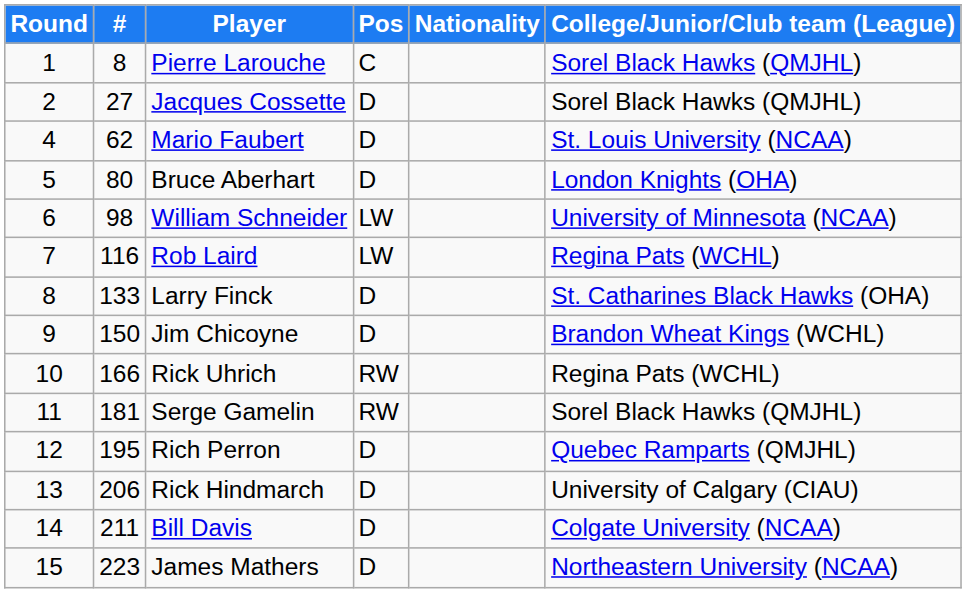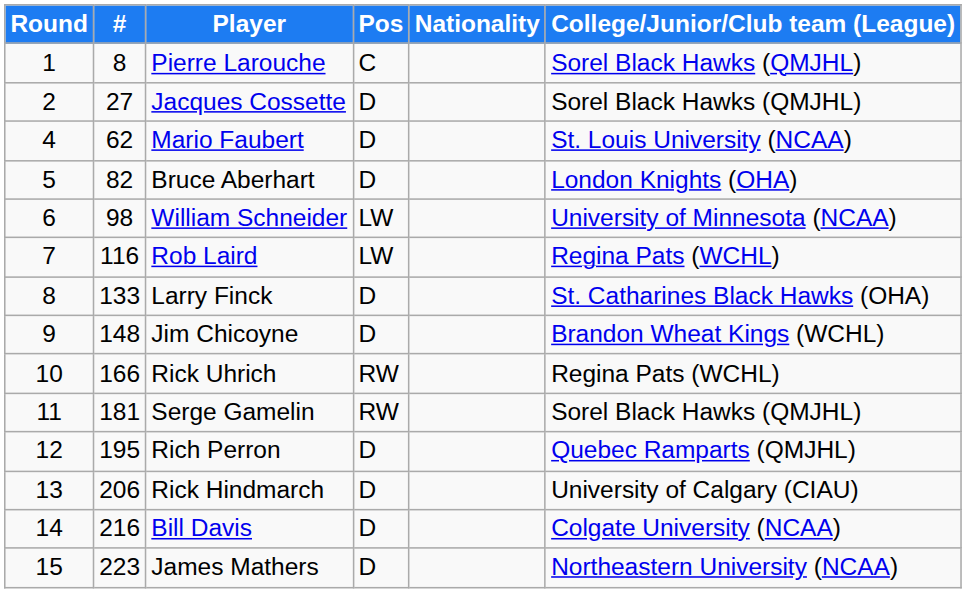(120, 179) 80 -> (120, 179) 82
(120, 334) 150 -> (120, 334) 148
(120, 528) 211 -> (120, 528) 216
